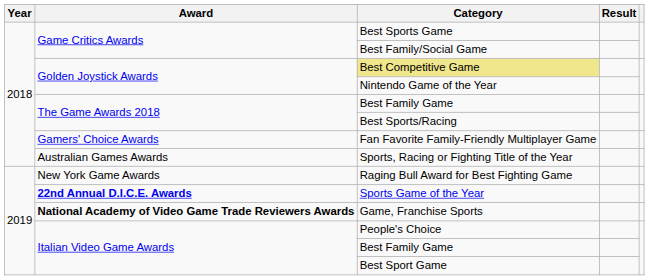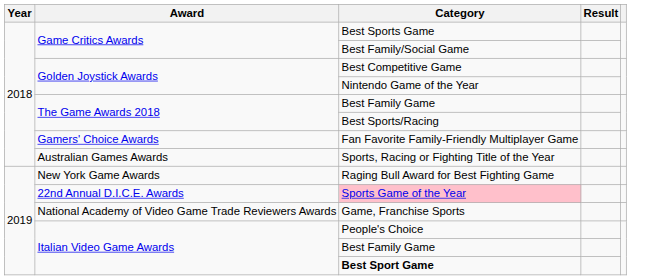(420, 67) khaki background -> (402, 67) no background
(115, 193) bold -> (111, 193) normal
(422, 193) no background -> (404, 193) pink background
(196, 211) bold -> (187, 211) normal
(403, 265) normal -> (388, 265) bold
